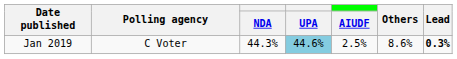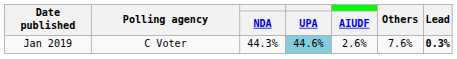(354, 45) 2.5% -> (354, 45) 2.6%
(400, 45) 8.6% -> (400, 45) 7.6%
